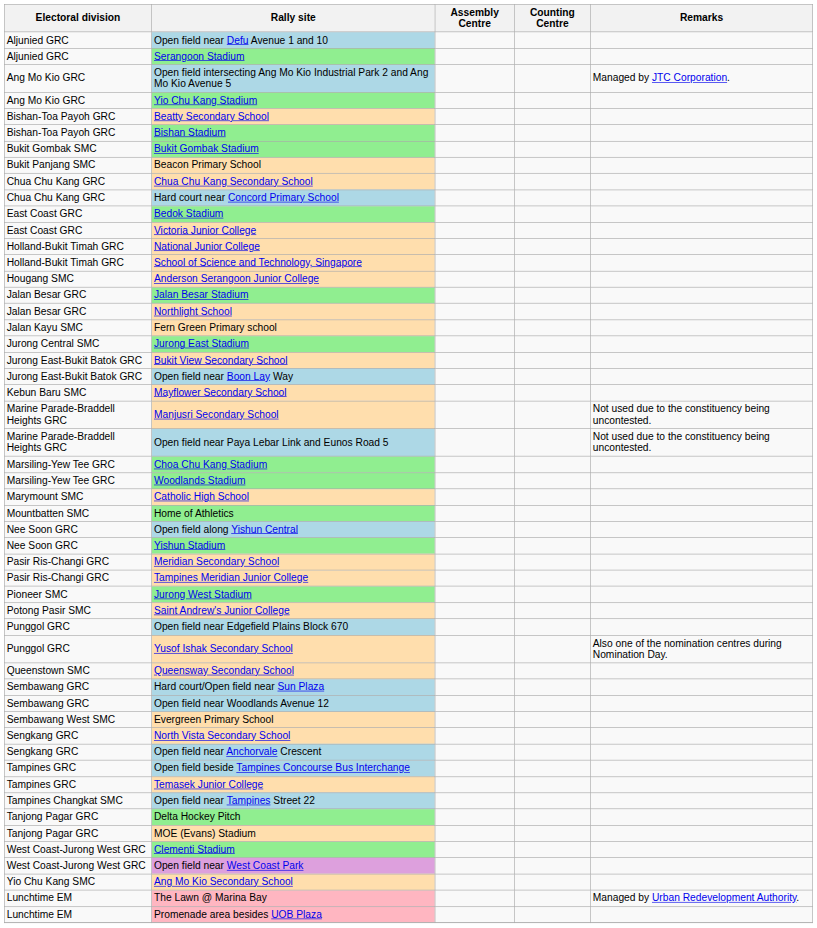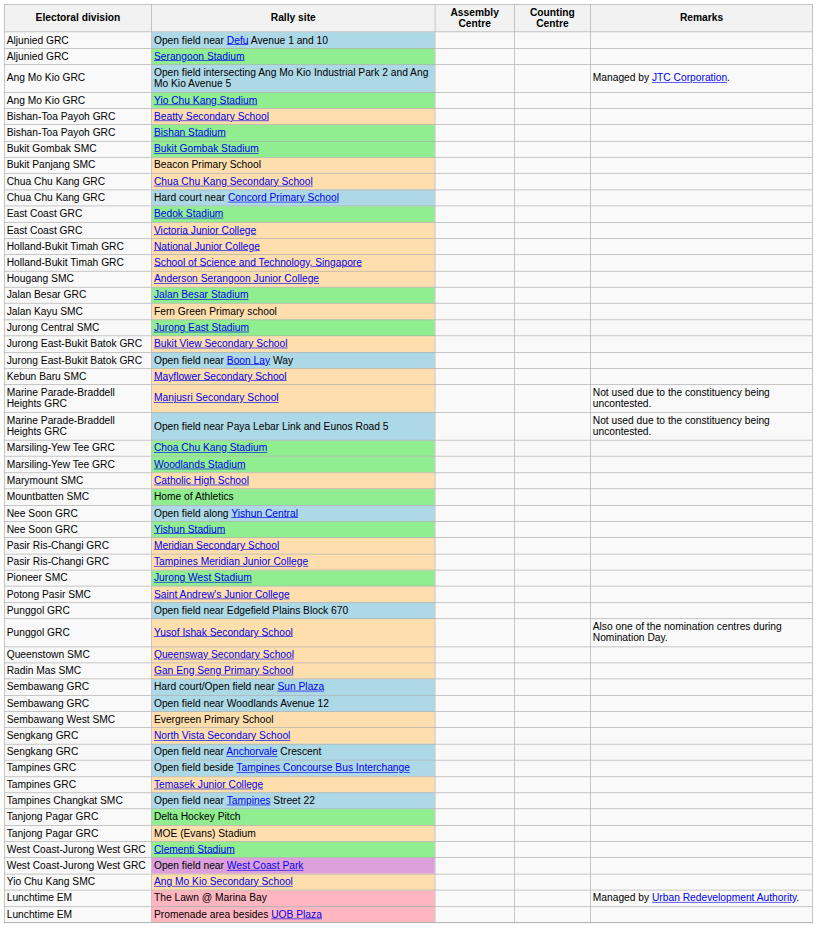- row: (193, 311)
+ row: (224, 671)
